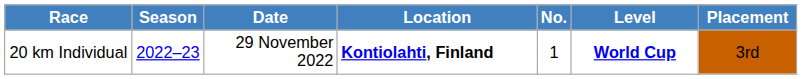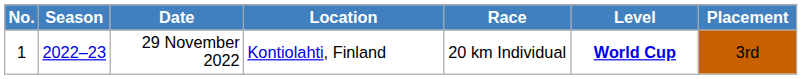columns swapped: (554, 17) <-> (68, 17)
(417, 52) bold -> (317, 52) normal
